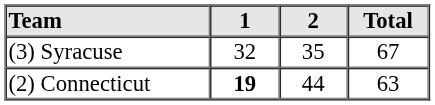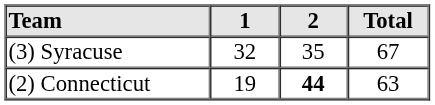(245, 83) bold -> (245, 83) normal
(313, 83) normal -> (313, 83) bold
